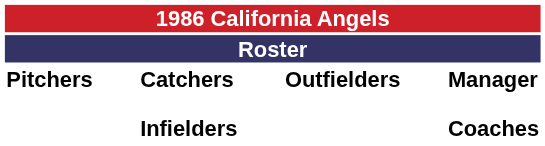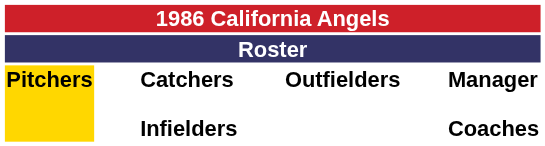(49, 79) no background -> (49, 79) gold background
